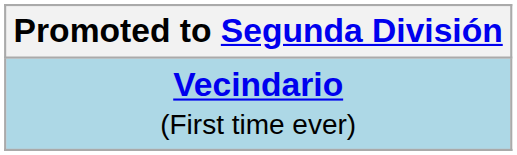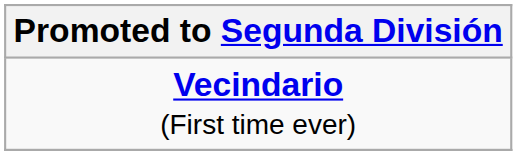(258, 103) lightblue background -> (258, 103) no background
